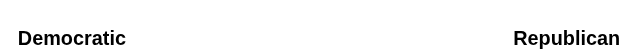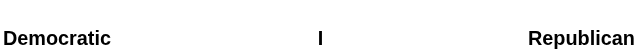+ column: (320, 11)
